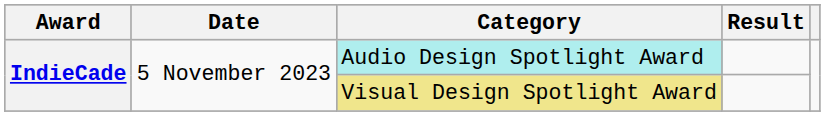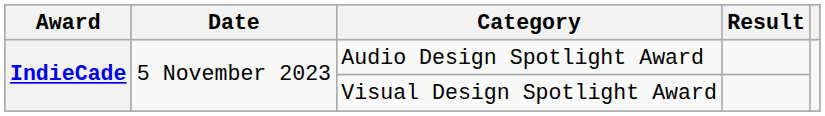(523, 58) paleturquoise background -> (523, 58) no background
(529, 93) khaki background -> (529, 93) no background
